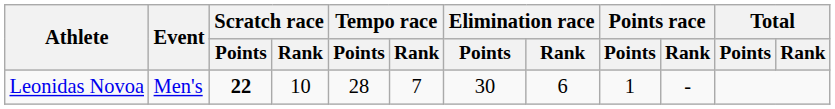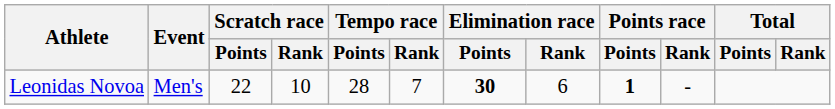(241, 87) bold -> (241, 87) normal
(485, 87) normal -> (485, 87) bold
(630, 87) normal -> (630, 87) bold
